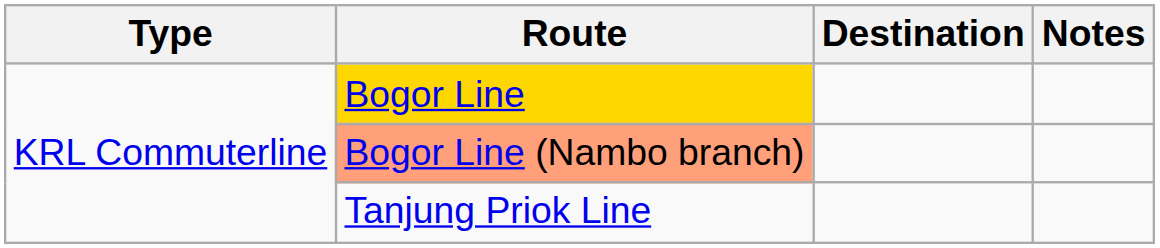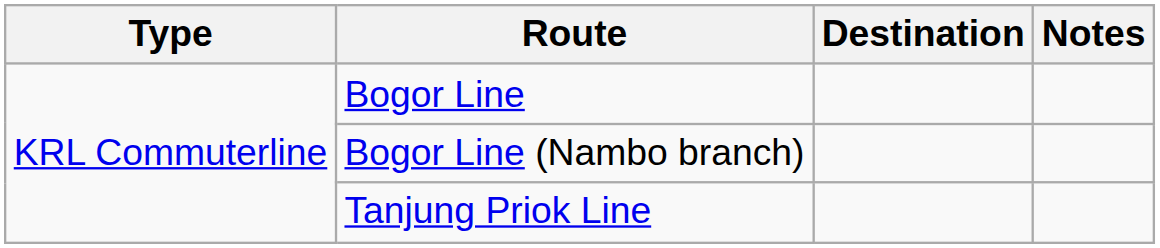(435, 93) gold background -> (435, 93) no background
(574, 152) lightsalmon background -> (574, 152) no background
